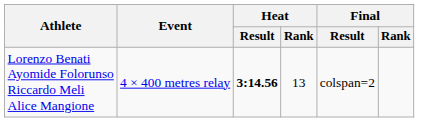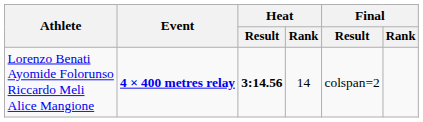(175, 82) normal -> (178, 82) bold
(299, 82) 13 -> (304, 82) 14
